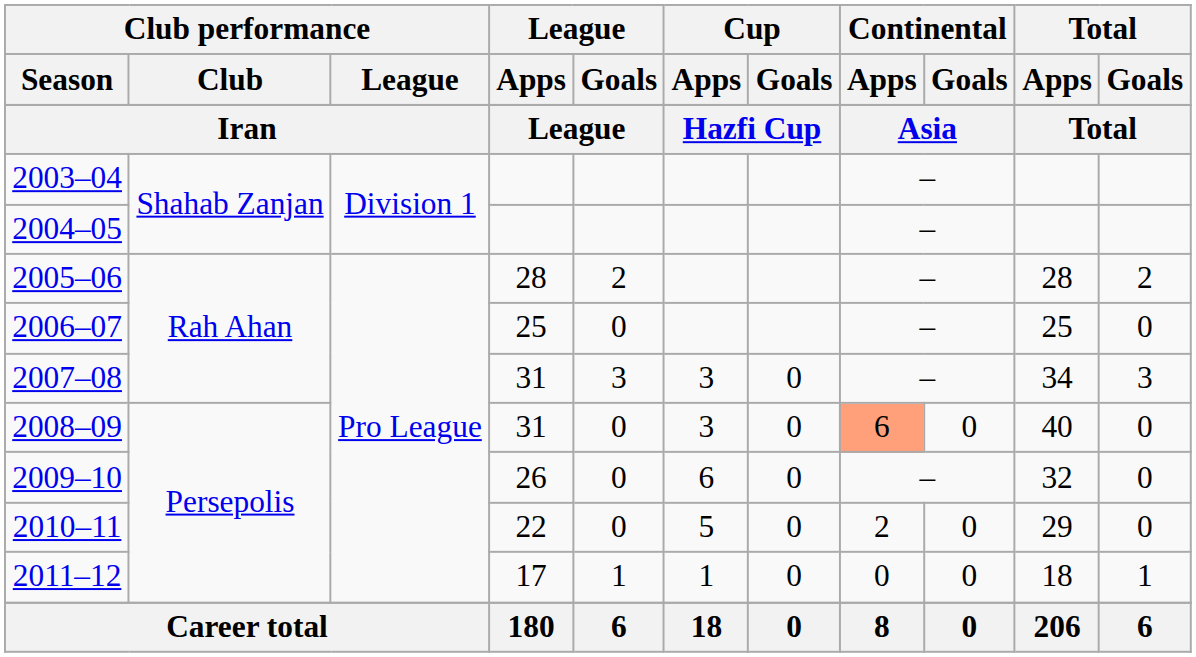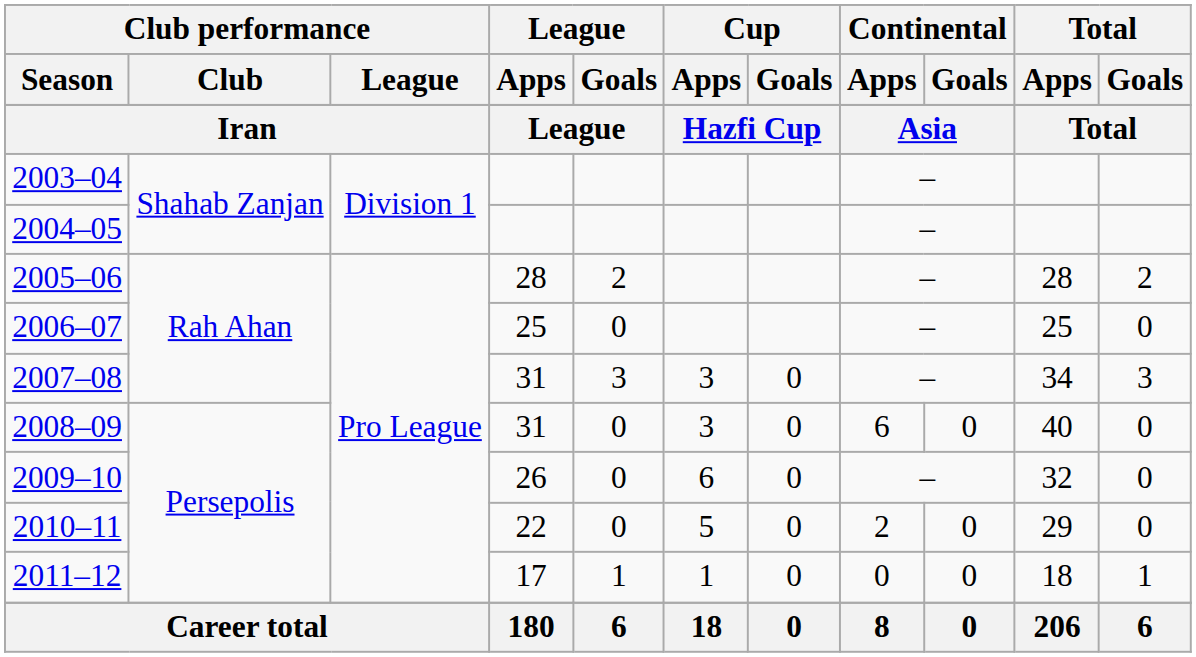(882, 427) lightsalmon background -> (882, 427) no background
